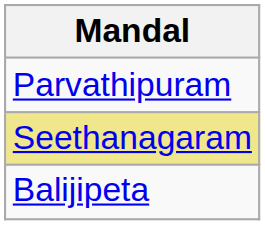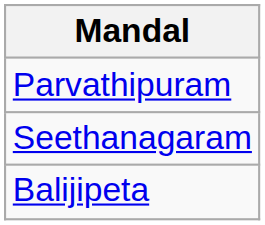(132, 137) khaki background -> (132, 137) no background
